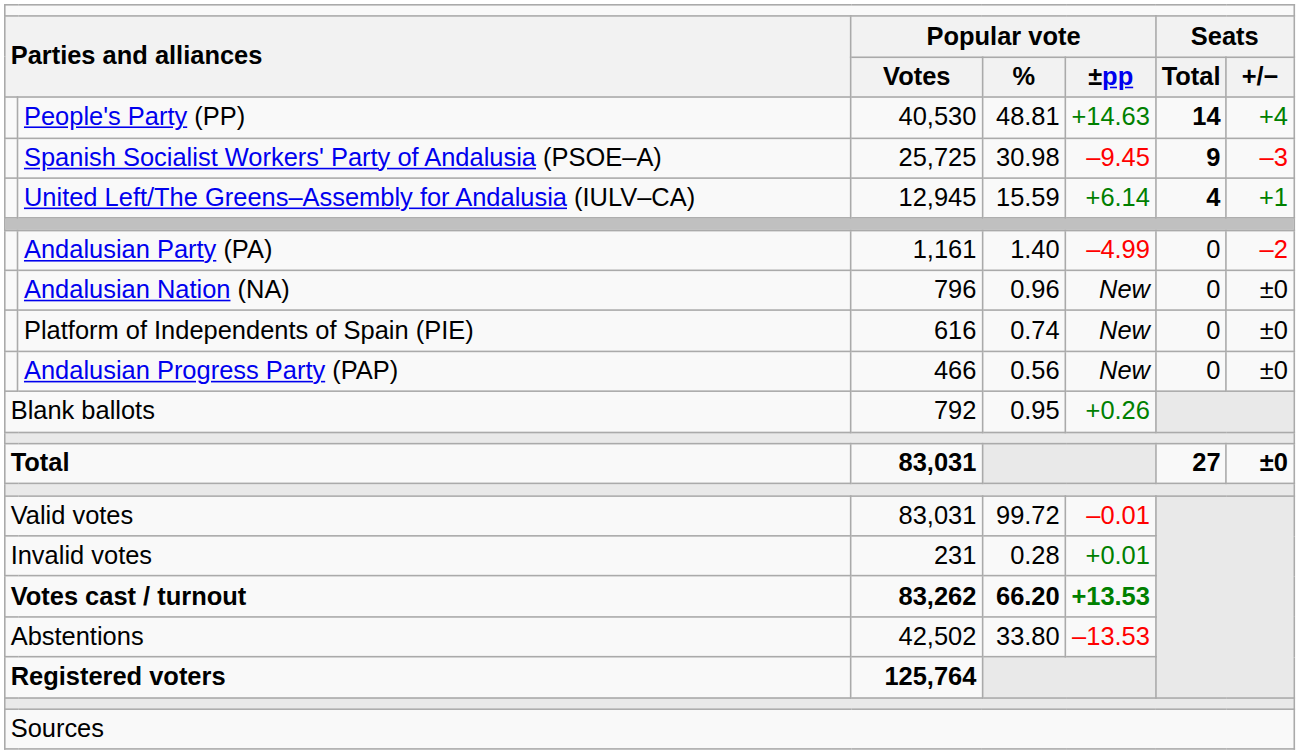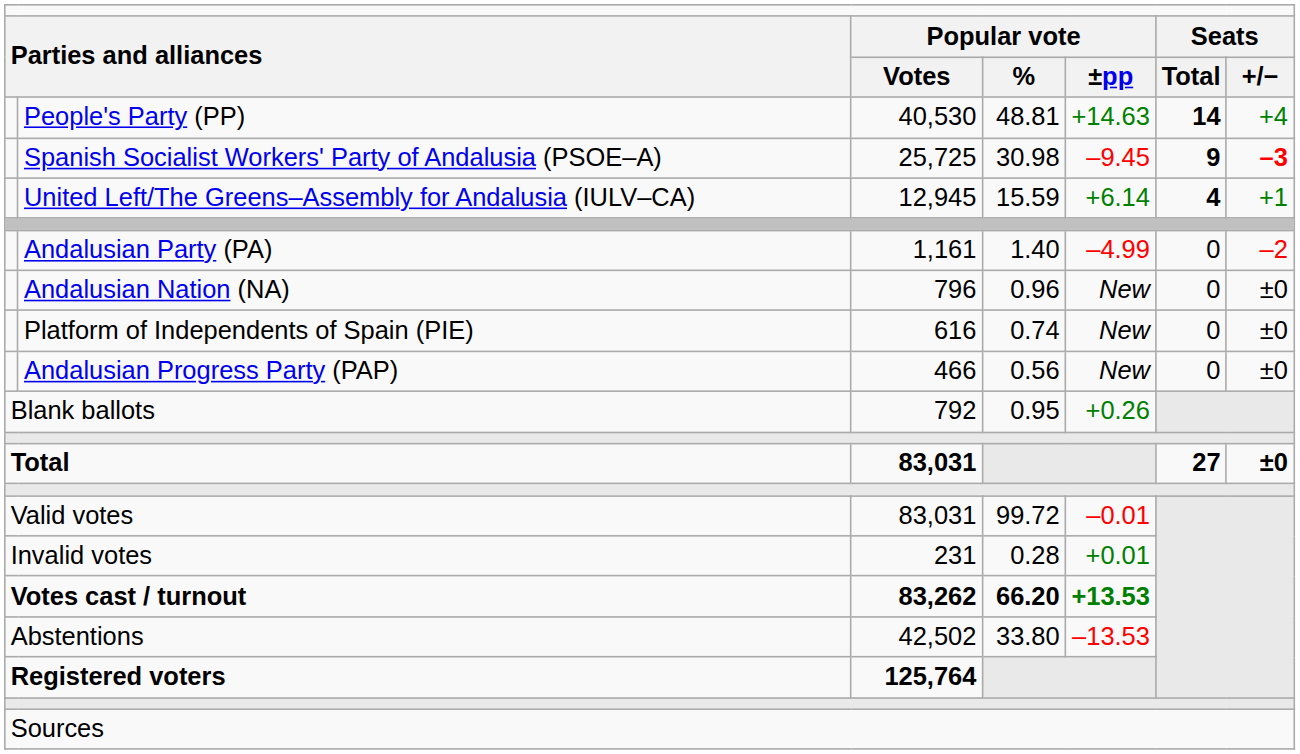(1274, 157) normal -> (1274, 157) bold
